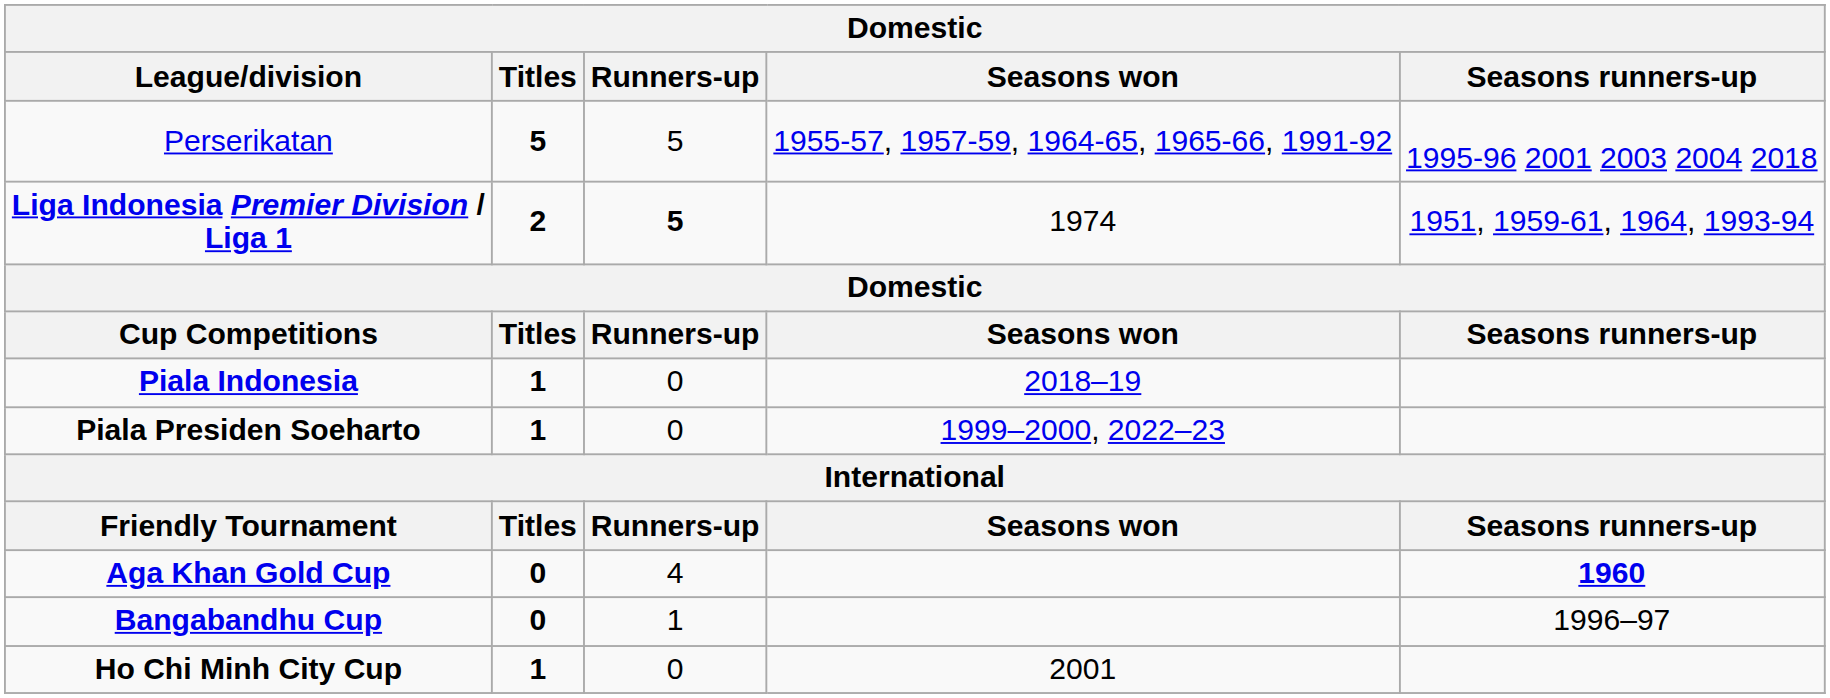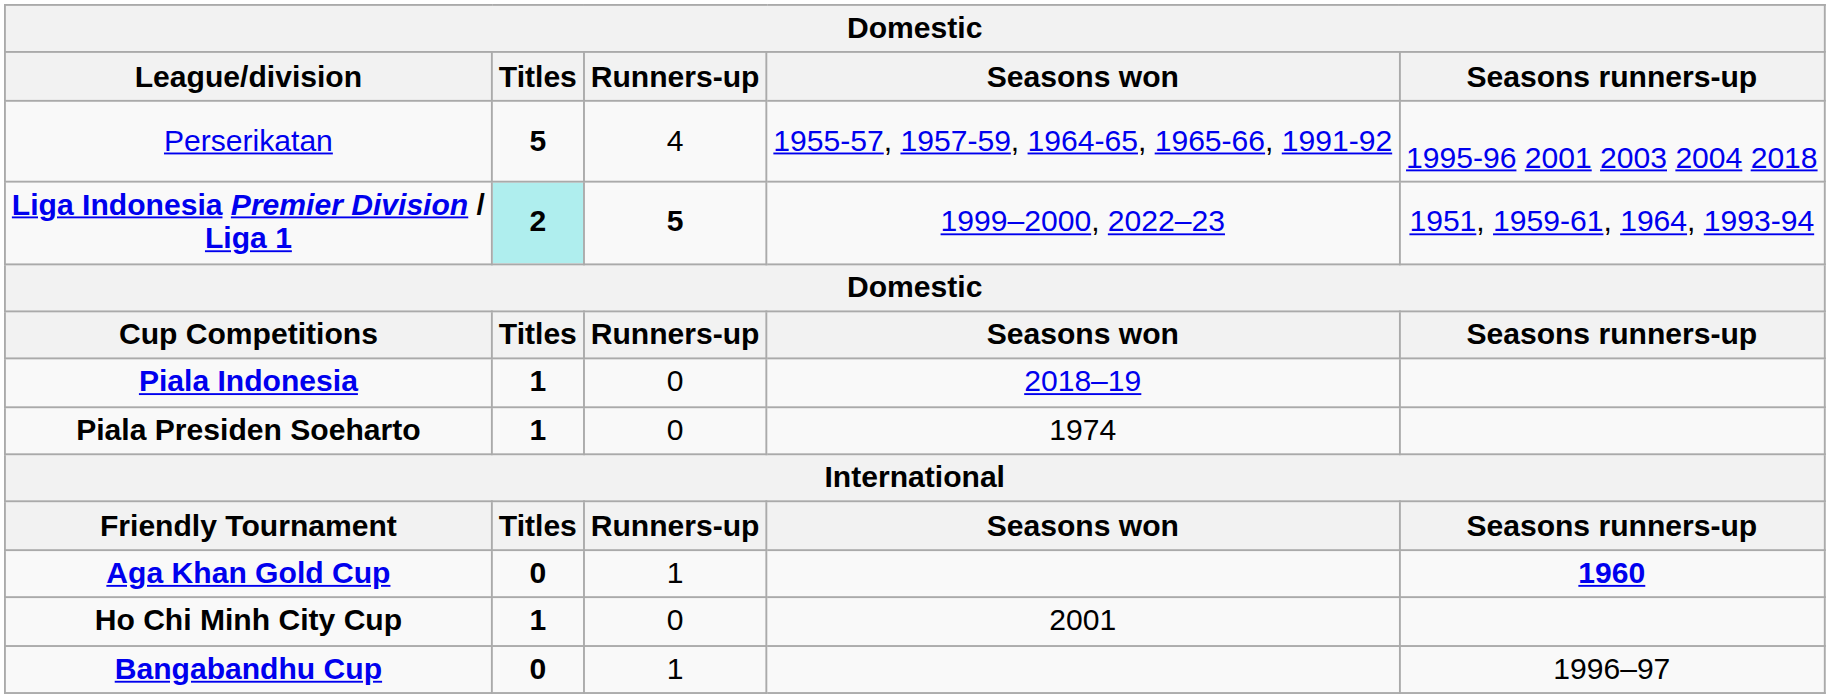(675, 140) 5 -> (675, 140) 4
(538, 222) no background -> (538, 222) paleturquoise background
(1083, 222) 1974 -> (1083, 222) 1999–2000, 2022–23
(1083, 429) 1999–2000, 2022–23 -> (1083, 429) 1974
(675, 573) 4 -> (675, 573) 1
rows swapped: (248, 620) <-> (248, 668)
